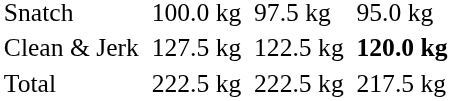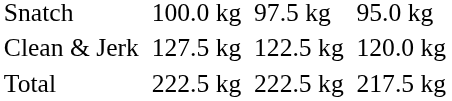(402, 48) bold -> (401, 48) normal
